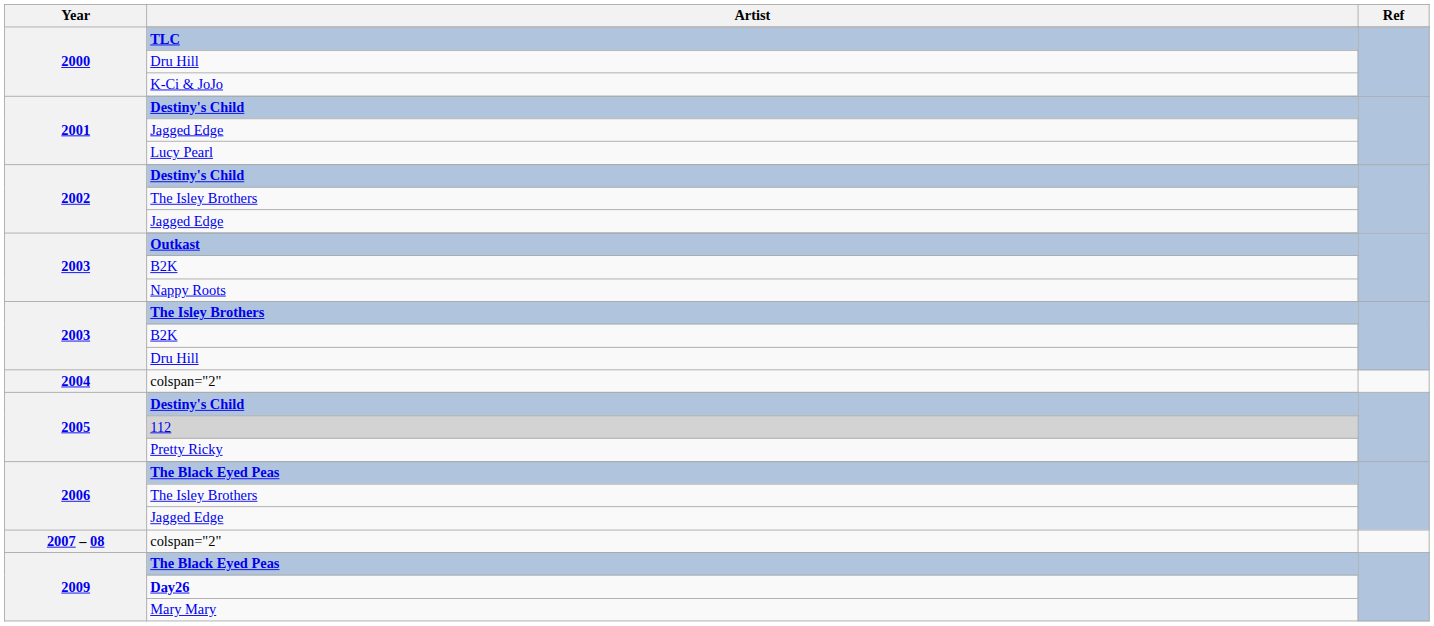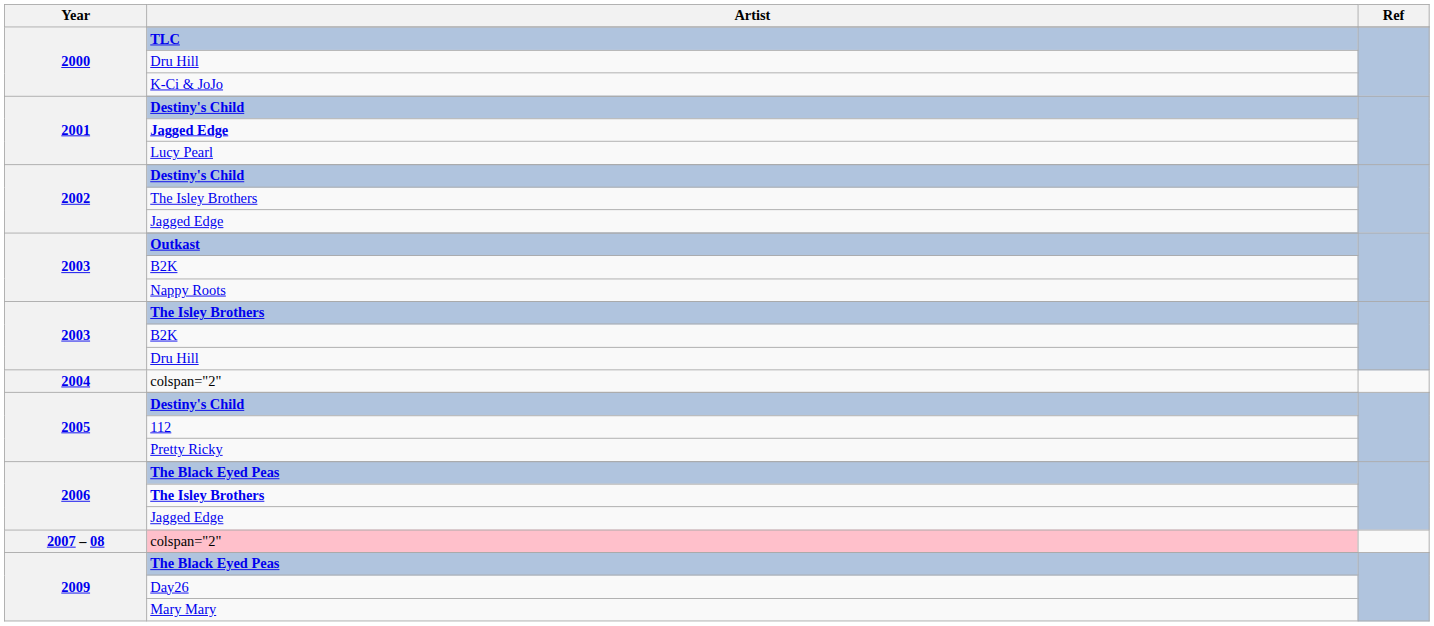(187, 130) normal -> (189, 130) bold
(161, 426) lightgrey background -> (161, 426) no background
(204, 495) normal -> (207, 495) bold
(186, 541) no background -> (186, 541) pink background
(170, 586) bold -> (169, 586) normal
